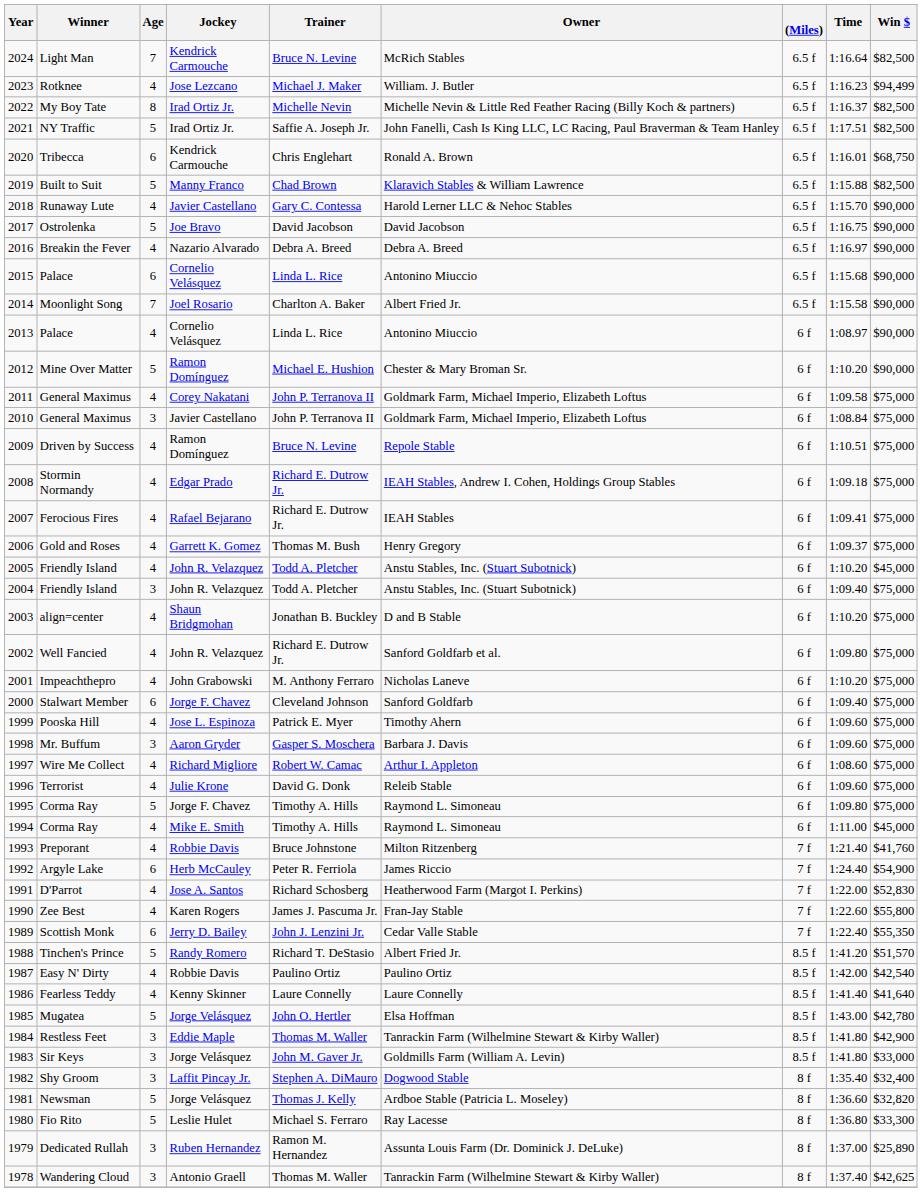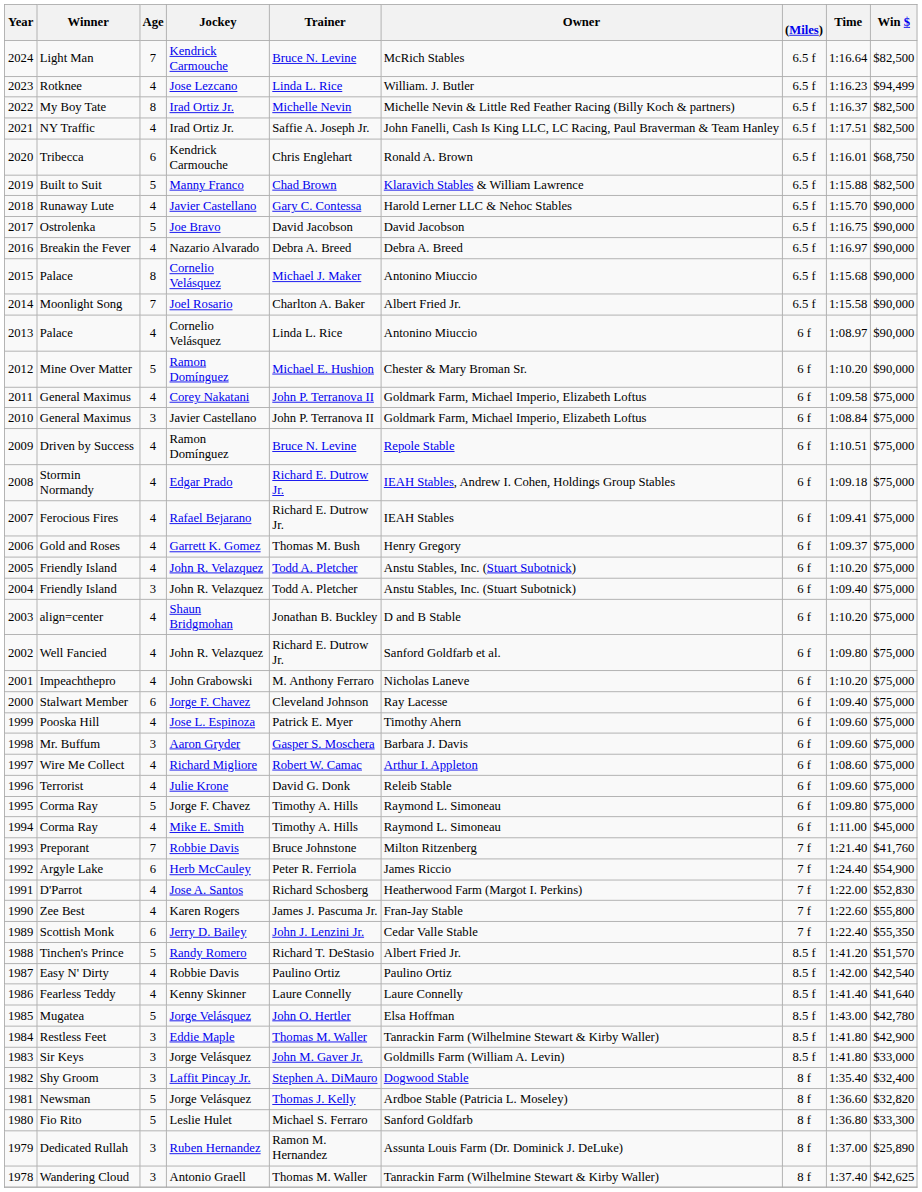(317, 87) Michael J. Maker -> (307, 87) Linda L. Rice
(153, 128) 5 -> (153, 128) 4
(153, 276) 6 -> (153, 276) 8
(307, 276) Linda L. Rice -> (317, 276) Michael J. Maker
(894, 567) $45,000 -> (894, 567) $75,000
(428, 702) Sanford Goldfarb -> (416, 702) Ray Lacesse
(153, 848) 4 -> (153, 848) 7
(416, 1120) Ray Lacesse -> (428, 1120) Sanford Goldfarb
